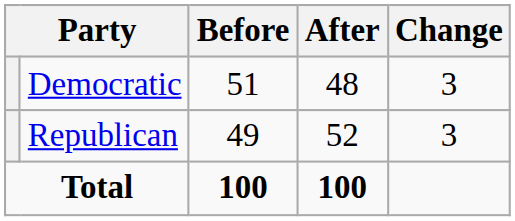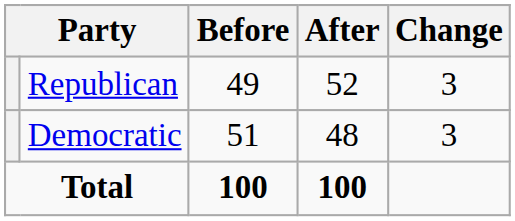rows swapped: (103, 135) <-> (105, 82)
